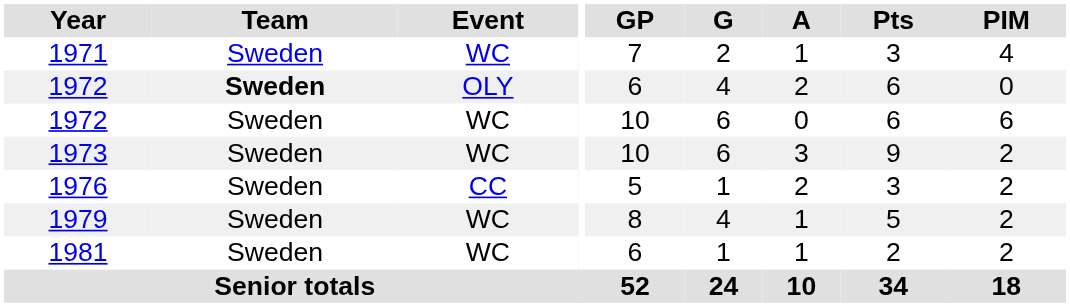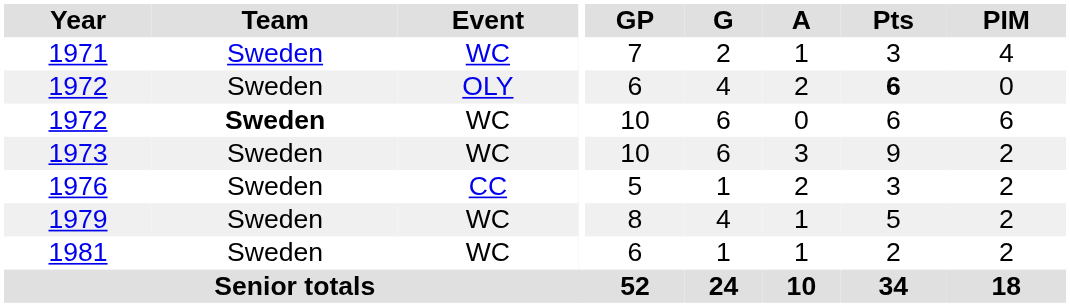(275, 86) bold -> (275, 86) normal
(893, 86) normal -> (893, 86) bold
(275, 119) normal -> (275, 119) bold
